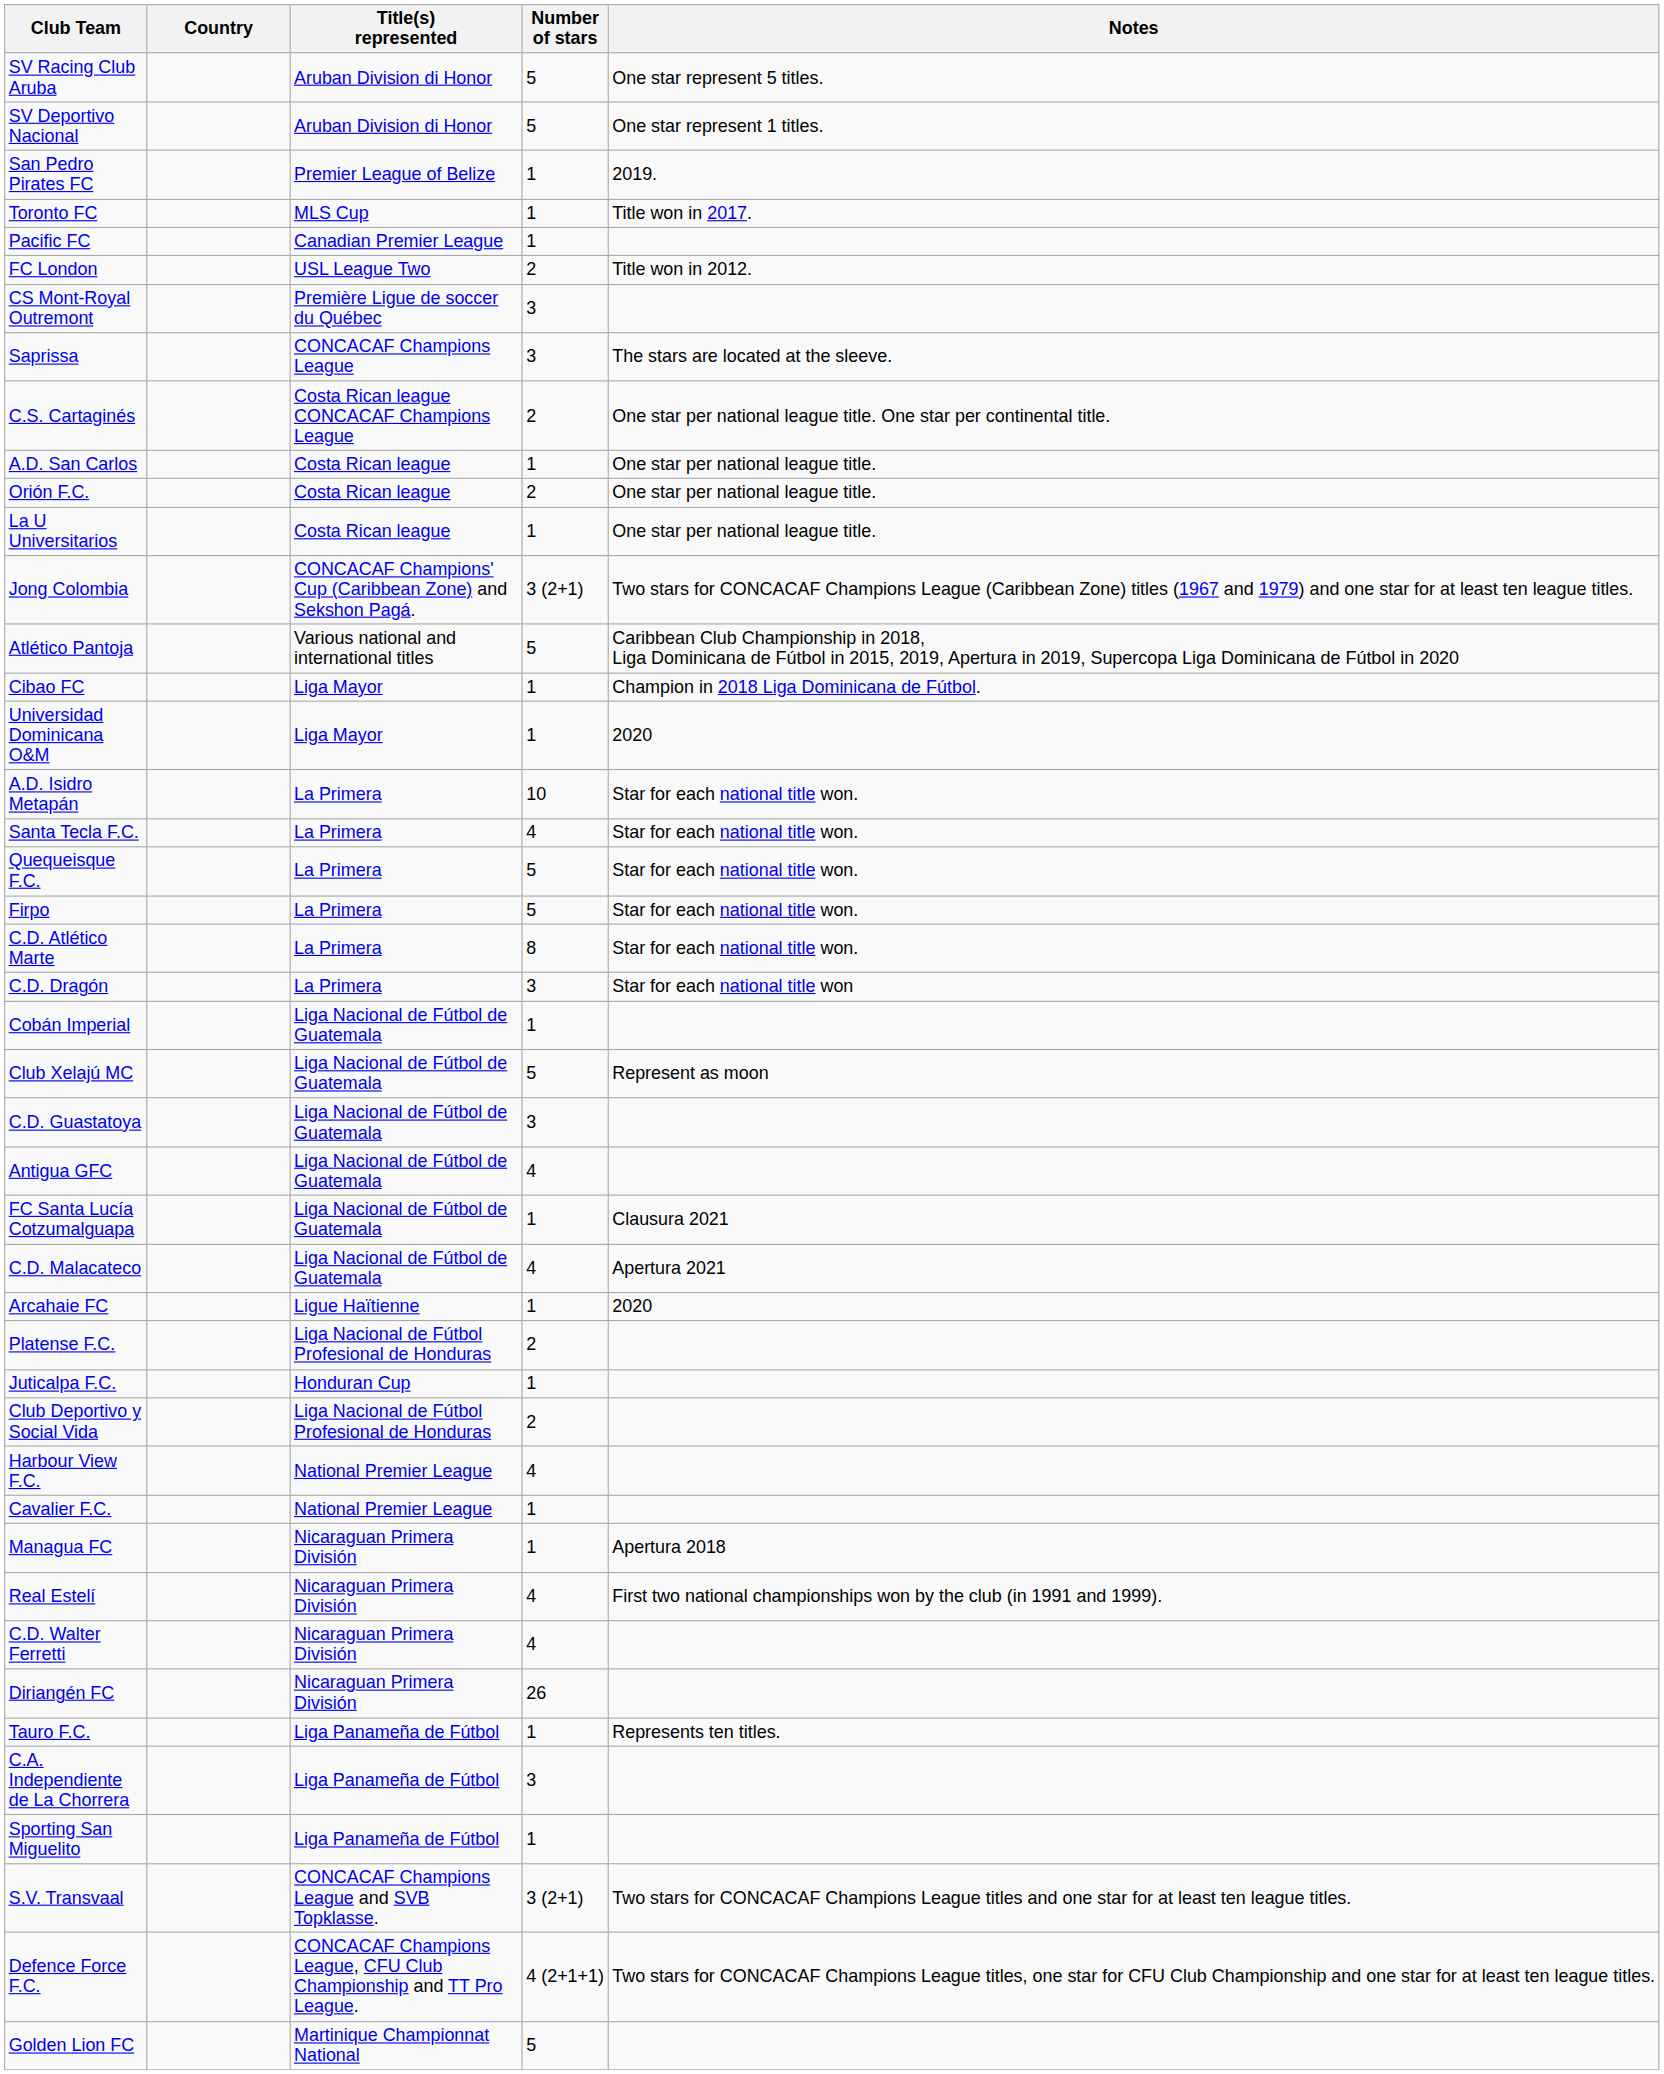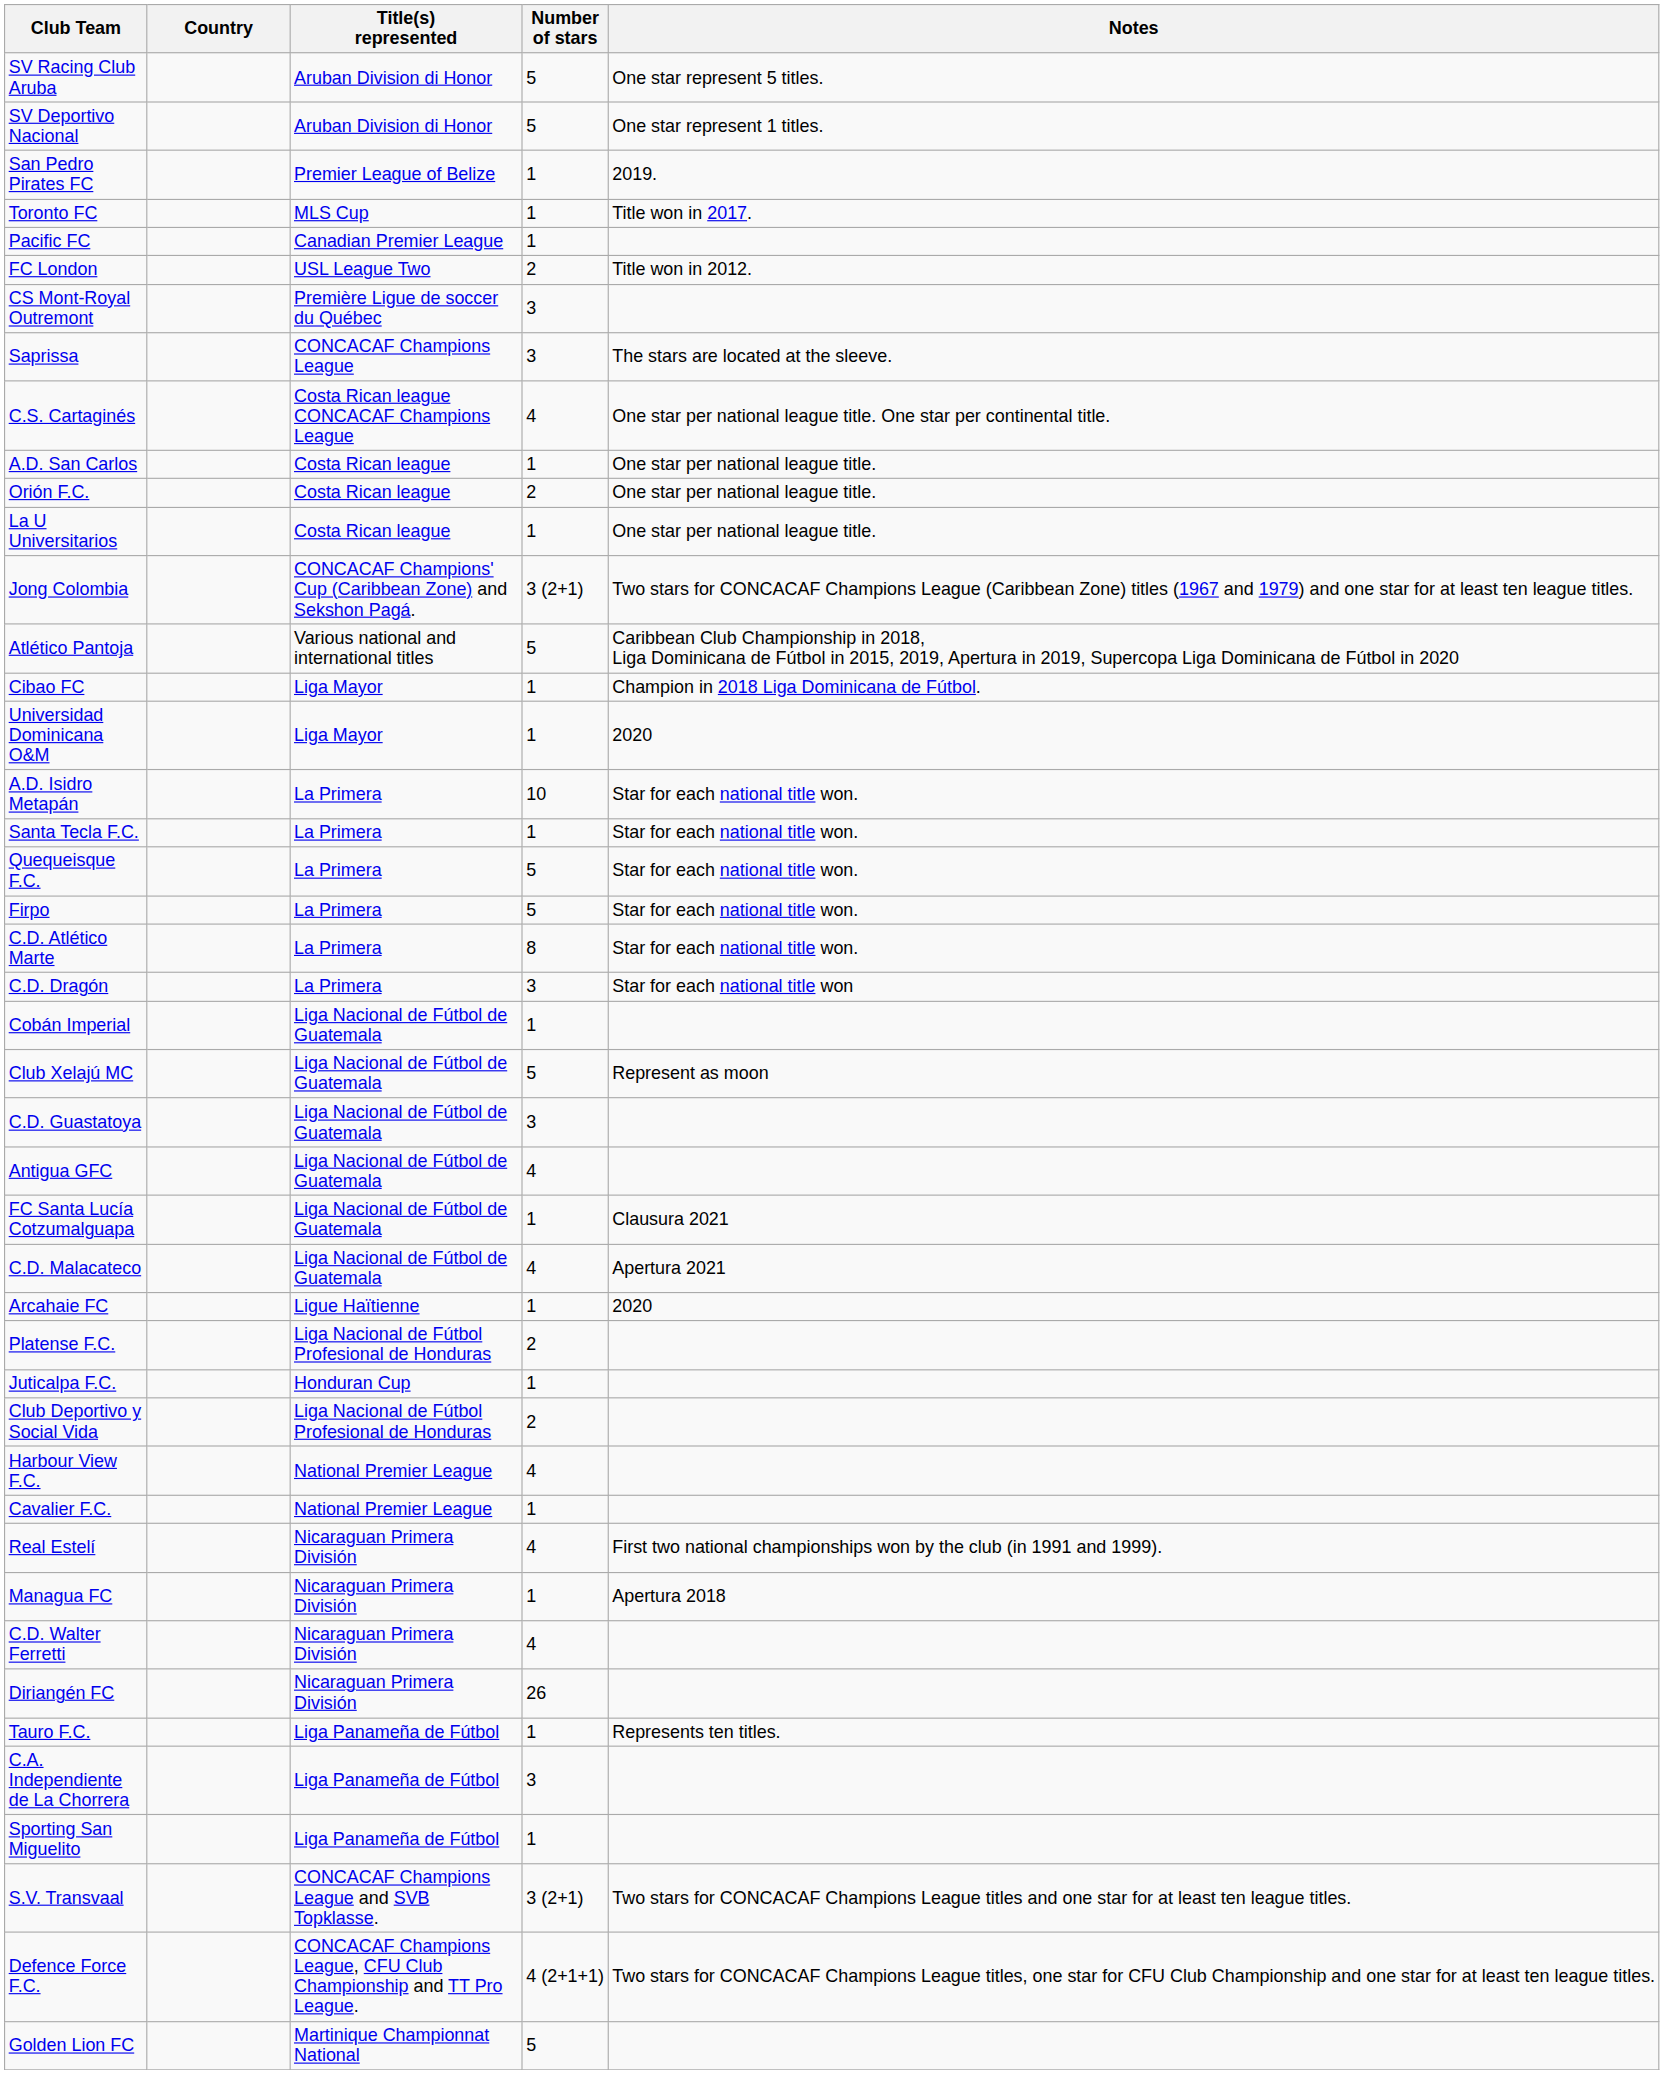(531, 415) 2 -> (531, 415) 4
(531, 832) 4 -> (531, 832) 1
rows swapped: (52, 1596) <-> (60, 1547)
